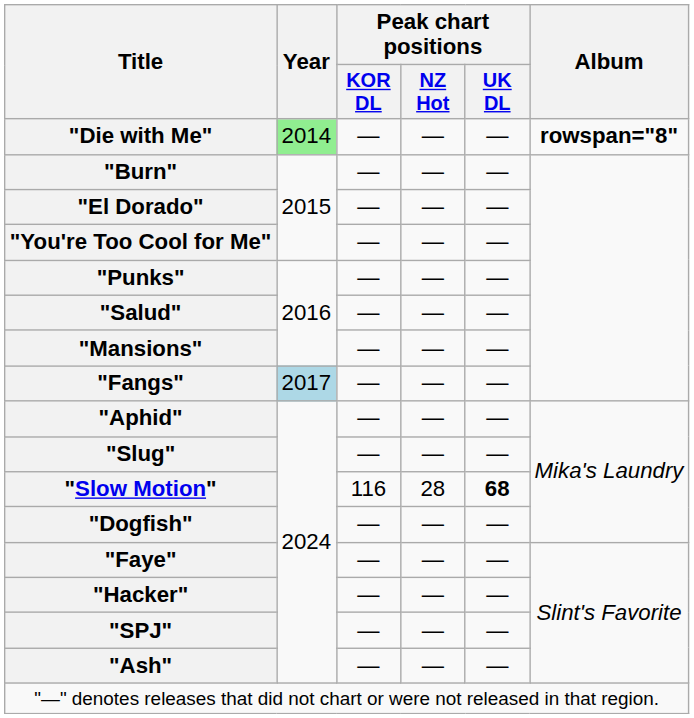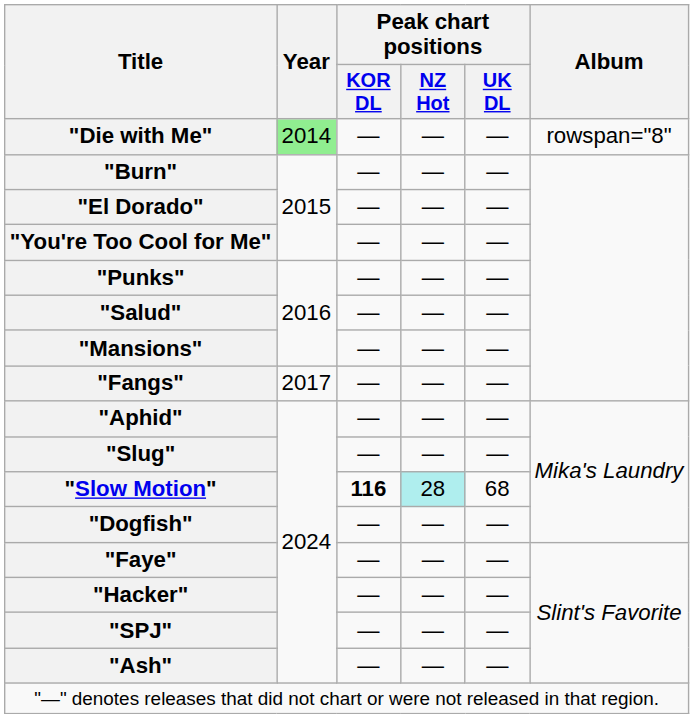(609, 136) bold -> (609, 136) normal
(306, 383) lightblue background -> (306, 383) no background
(368, 489) normal -> (368, 489) bold
(433, 489) no background -> (433, 489) paleturquoise background
(497, 489) bold -> (497, 489) normal
